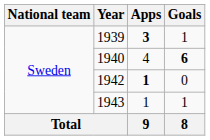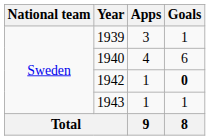(146, 37) bold -> (146, 37) normal
(185, 59) bold -> (185, 59) normal
(146, 80) bold -> (146, 80) normal
(185, 80) normal -> (185, 80) bold
